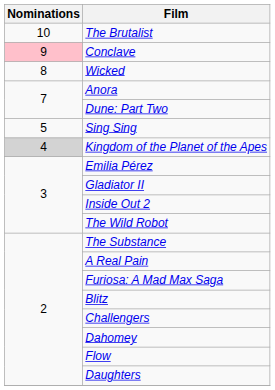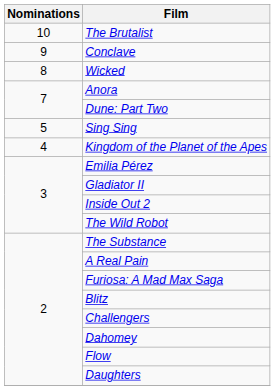(43, 52) pink background -> (43, 52) no background
(43, 147) lightgrey background -> (43, 147) no background
